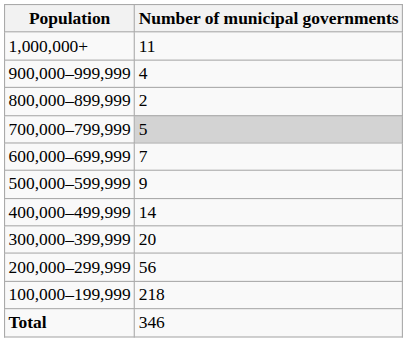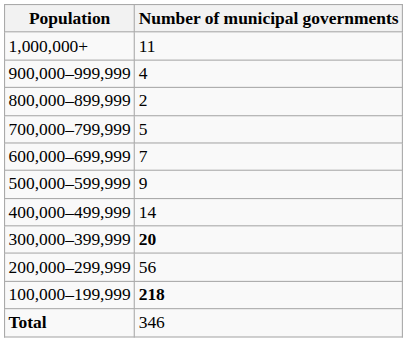(143, 128) lightgrey background -> (143, 128) no background
(147, 239) normal -> (147, 239) bold
(152, 294) normal -> (152, 294) bold
